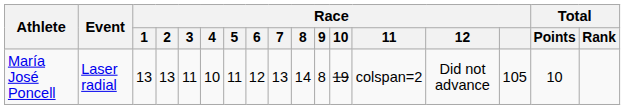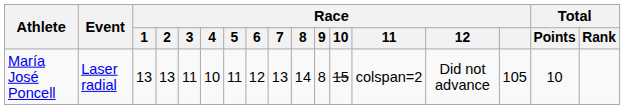(341, 77) 19 -> (341, 77) 15
